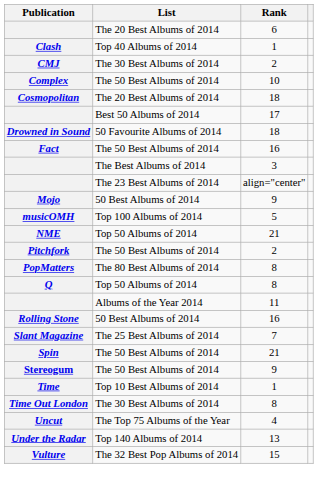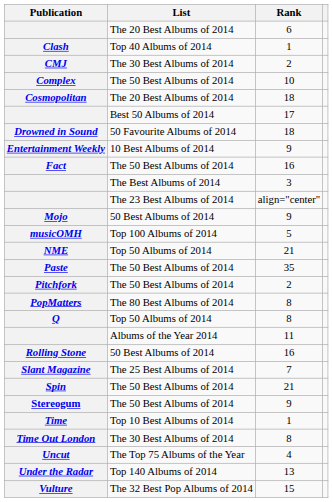+ row: (56, 149)
+ row: (56, 268)
